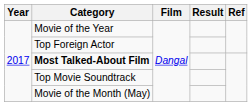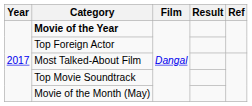(74, 28) normal -> (76, 28) bold
(92, 61) bold -> (88, 61) normal
